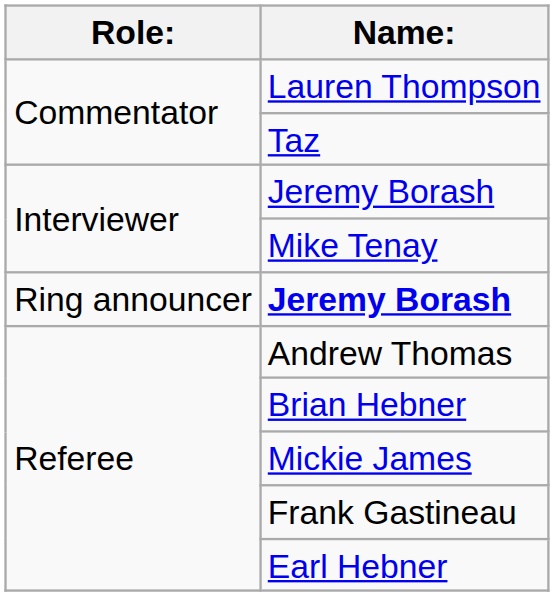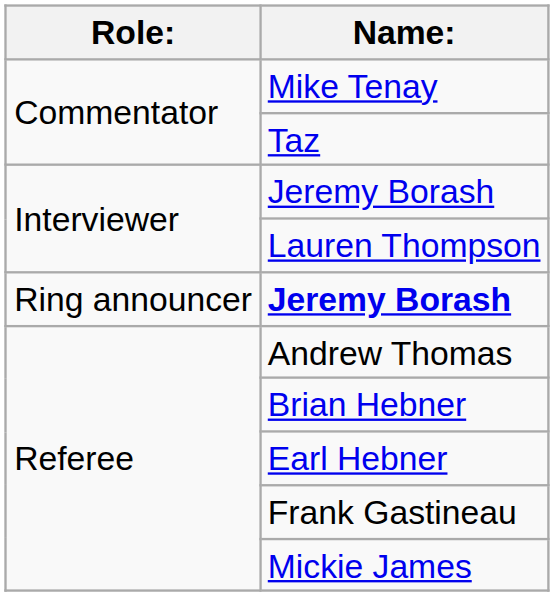(404, 86) Lauren Thompson -> (353, 86) Mike Tenay
(353, 246) Mike Tenay -> (404, 246) Lauren Thompson
(370, 458) Mickie James -> (358, 458) Earl Hebner
(358, 565) Earl Hebner -> (370, 565) Mickie James
